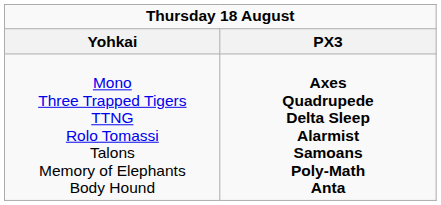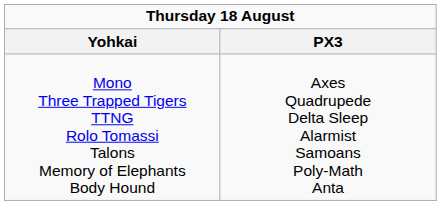(328, 135) bold -> (328, 135) normal
